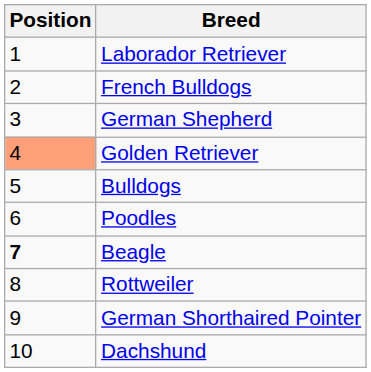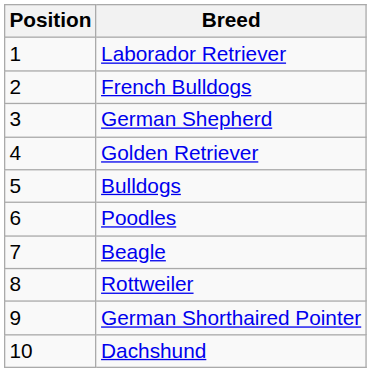(15, 152) lightsalmon background -> (15, 152) no background
(15, 251) bold -> (15, 251) normal
